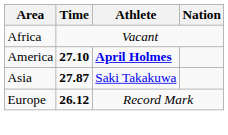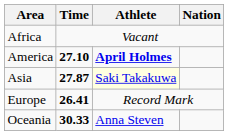(136, 78) no background -> (136, 78) lightyellow background
(74, 99) 26.12 -> (74, 99) 26.41
+ row: (29, 120)
